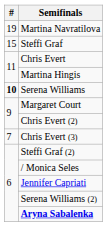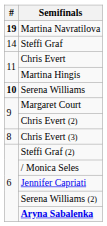(11, 28) normal -> (11, 28) bold
(11, 43) 15 -> (11, 43) 14
(9, 136) 7 -> (9, 136) 8
